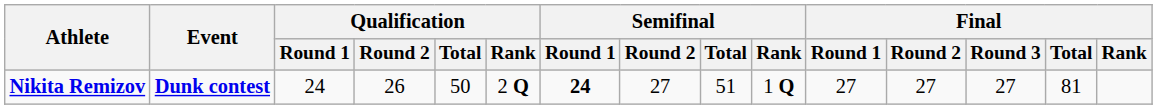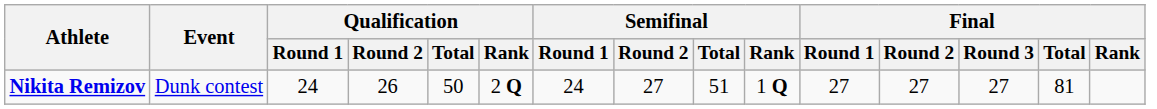(212, 87) bold -> (209, 87) normal
(580, 87) bold -> (573, 87) normal
